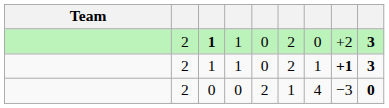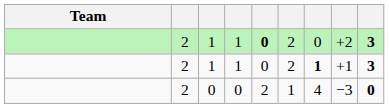(212, 41) bold -> (212, 41) normal
(265, 41) normal -> (265, 41) bold
(318, 66) normal -> (318, 66) bold
(344, 66) bold -> (344, 66) normal
